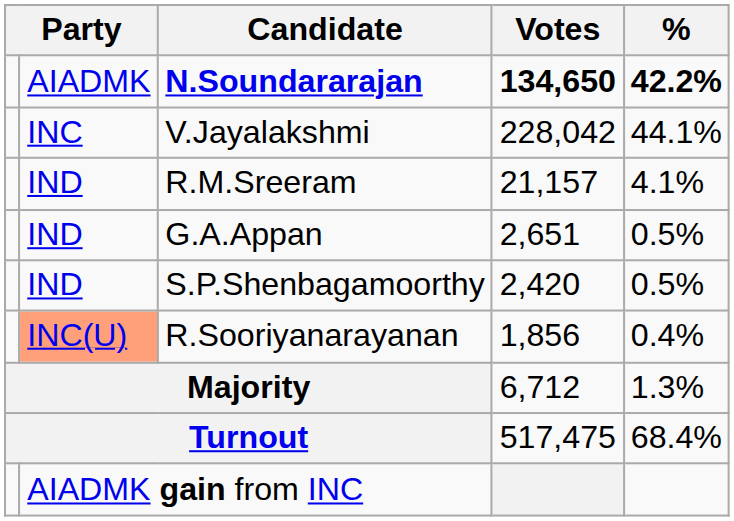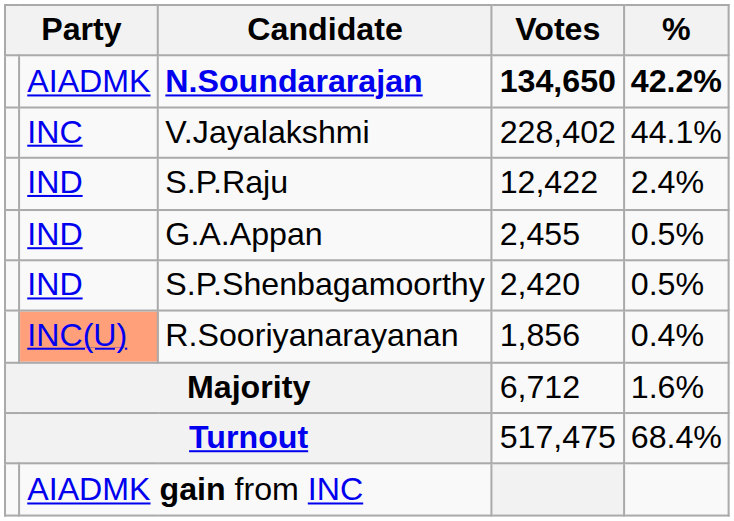(558, 132) 228,042 -> (558, 132) 228,402
- row: (261, 183)
+ row: (227, 183)
(540, 234) 2,651 -> (540, 234) 2,455
(667, 387) 1.3% -> (667, 387) 1.6%
